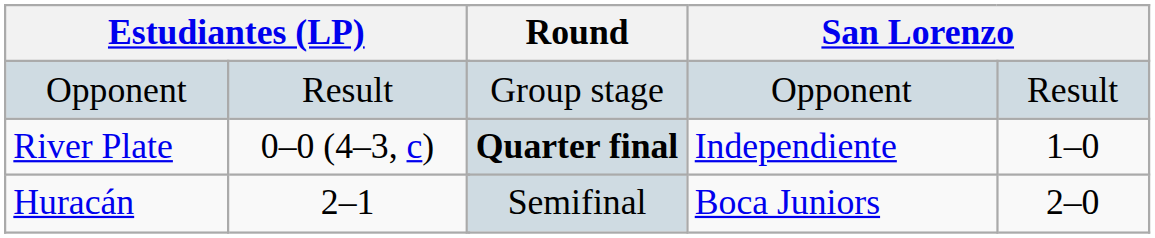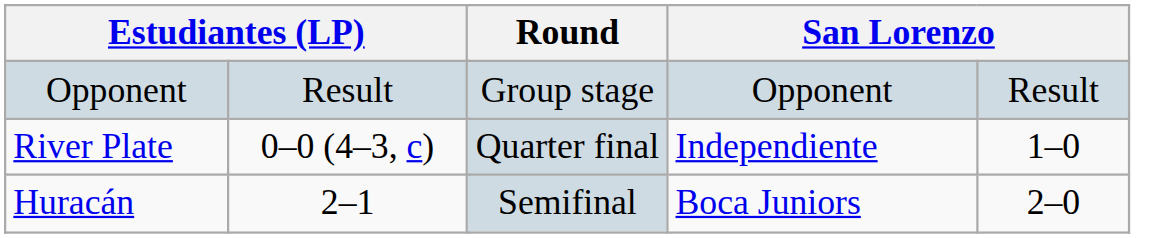(577, 145) bold -> (567, 145) normal
